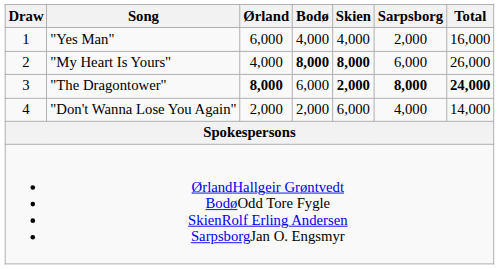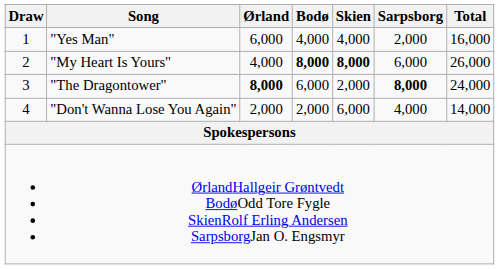(353, 86) bold -> (353, 86) normal
(470, 86) bold -> (470, 86) normal
